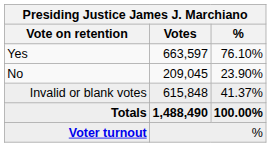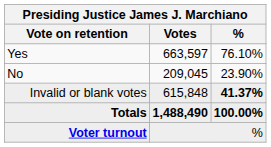(242, 93) normal -> (242, 93) bold
